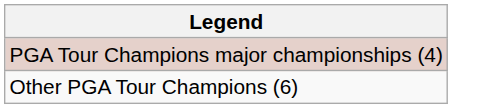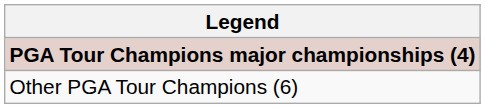(226, 54) normal -> (242, 54) bold
